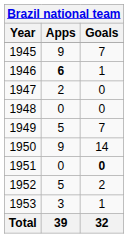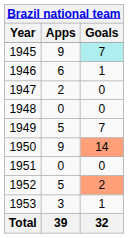(102, 52) no background -> (102, 52) paleturquoise background
(61, 71) bold -> (61, 71) normal
(102, 147) no background -> (102, 147) lightsalmon background
(102, 166) bold -> (102, 166) normal
(102, 185) no background -> (102, 185) lightsalmon background
